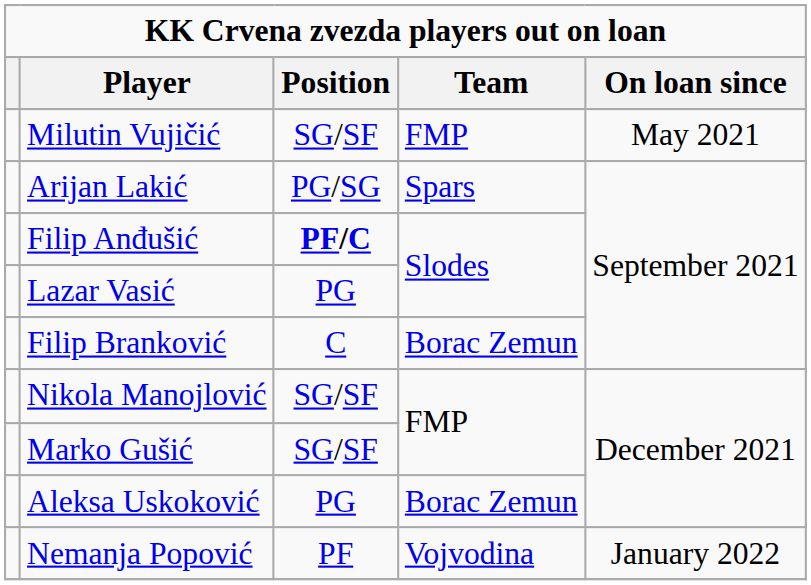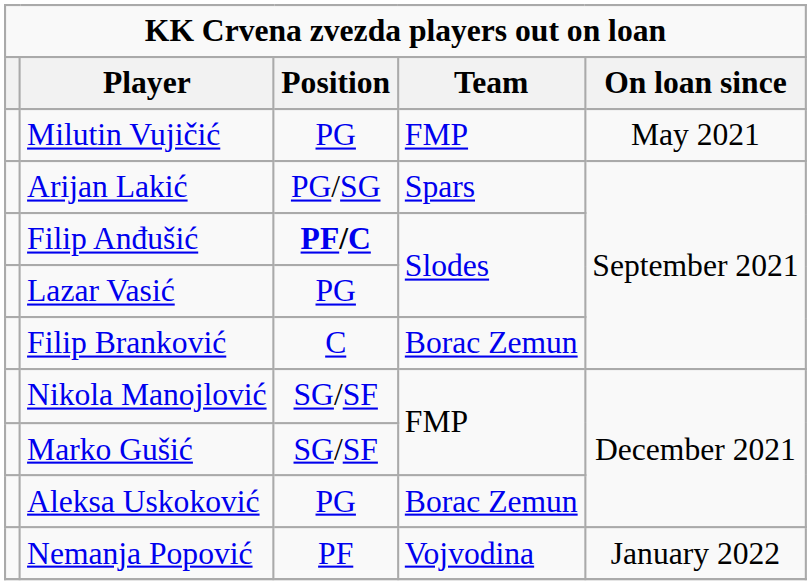(336, 135) SG/SF -> (336, 135) PG
